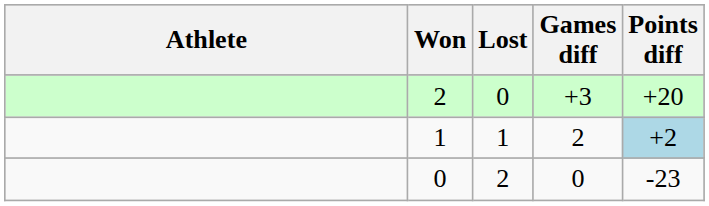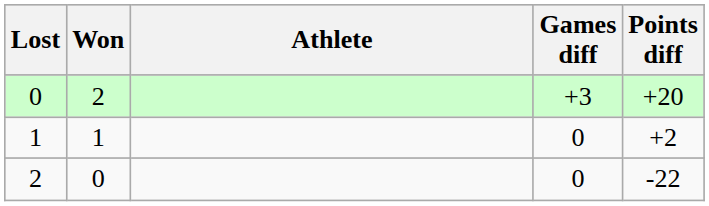columns swapped: (206, 39) <-> (503, 39)
(578, 137) 2 -> (578, 137) 0
(663, 137) lightblue background -> (663, 137) no background
(663, 178) -23 -> (663, 178) -22
